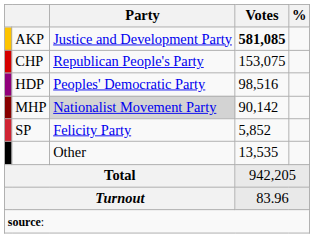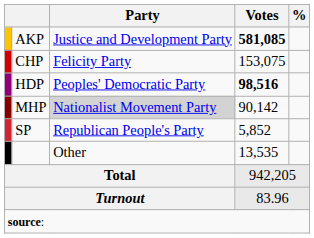(128, 61) Republican People's Party -> (92, 61) Felicity Party
(258, 84) normal -> (258, 84) bold
(92, 130) Felicity Party -> (128, 130) Republican People's Party
